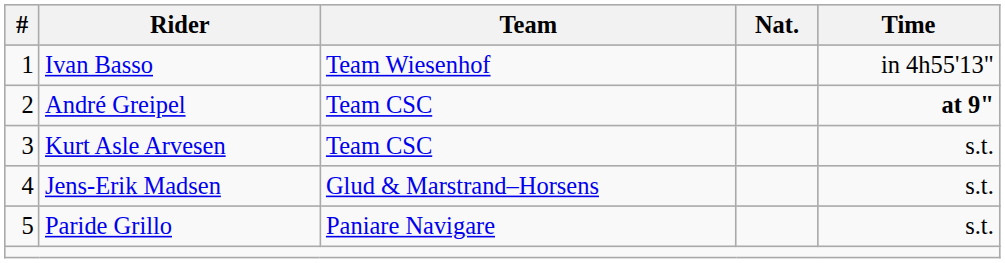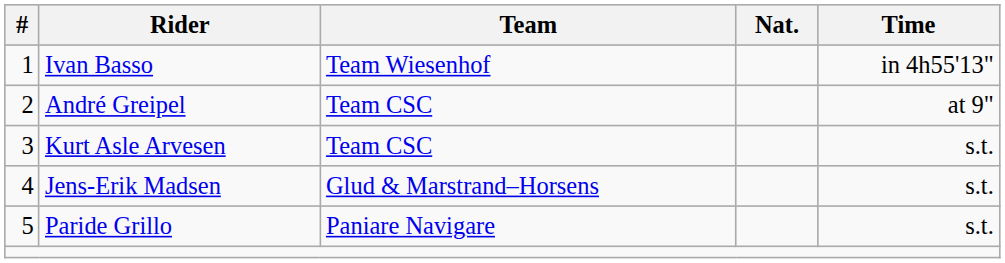(968, 105) bold -> (971, 105) normal
